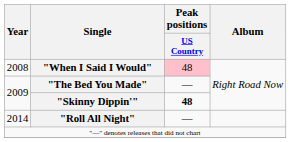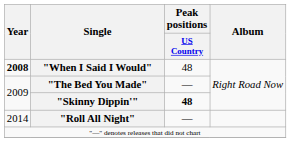(18, 67) normal -> (18, 67) bold
(187, 67) pink background -> (187, 67) no background
